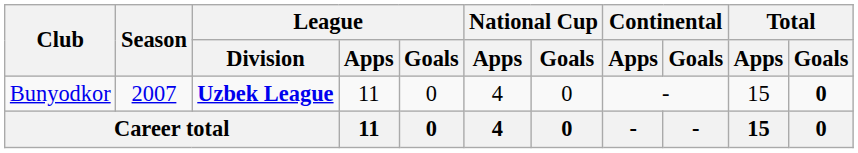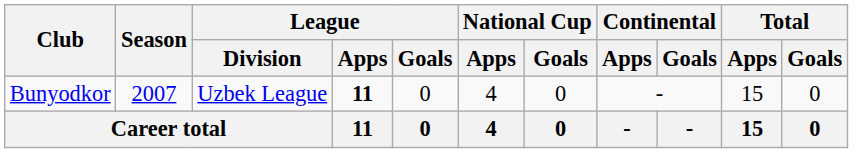(265, 93) bold -> (262, 93) normal
(369, 93) normal -> (362, 93) bold
(821, 93) bold -> (815, 93) normal
